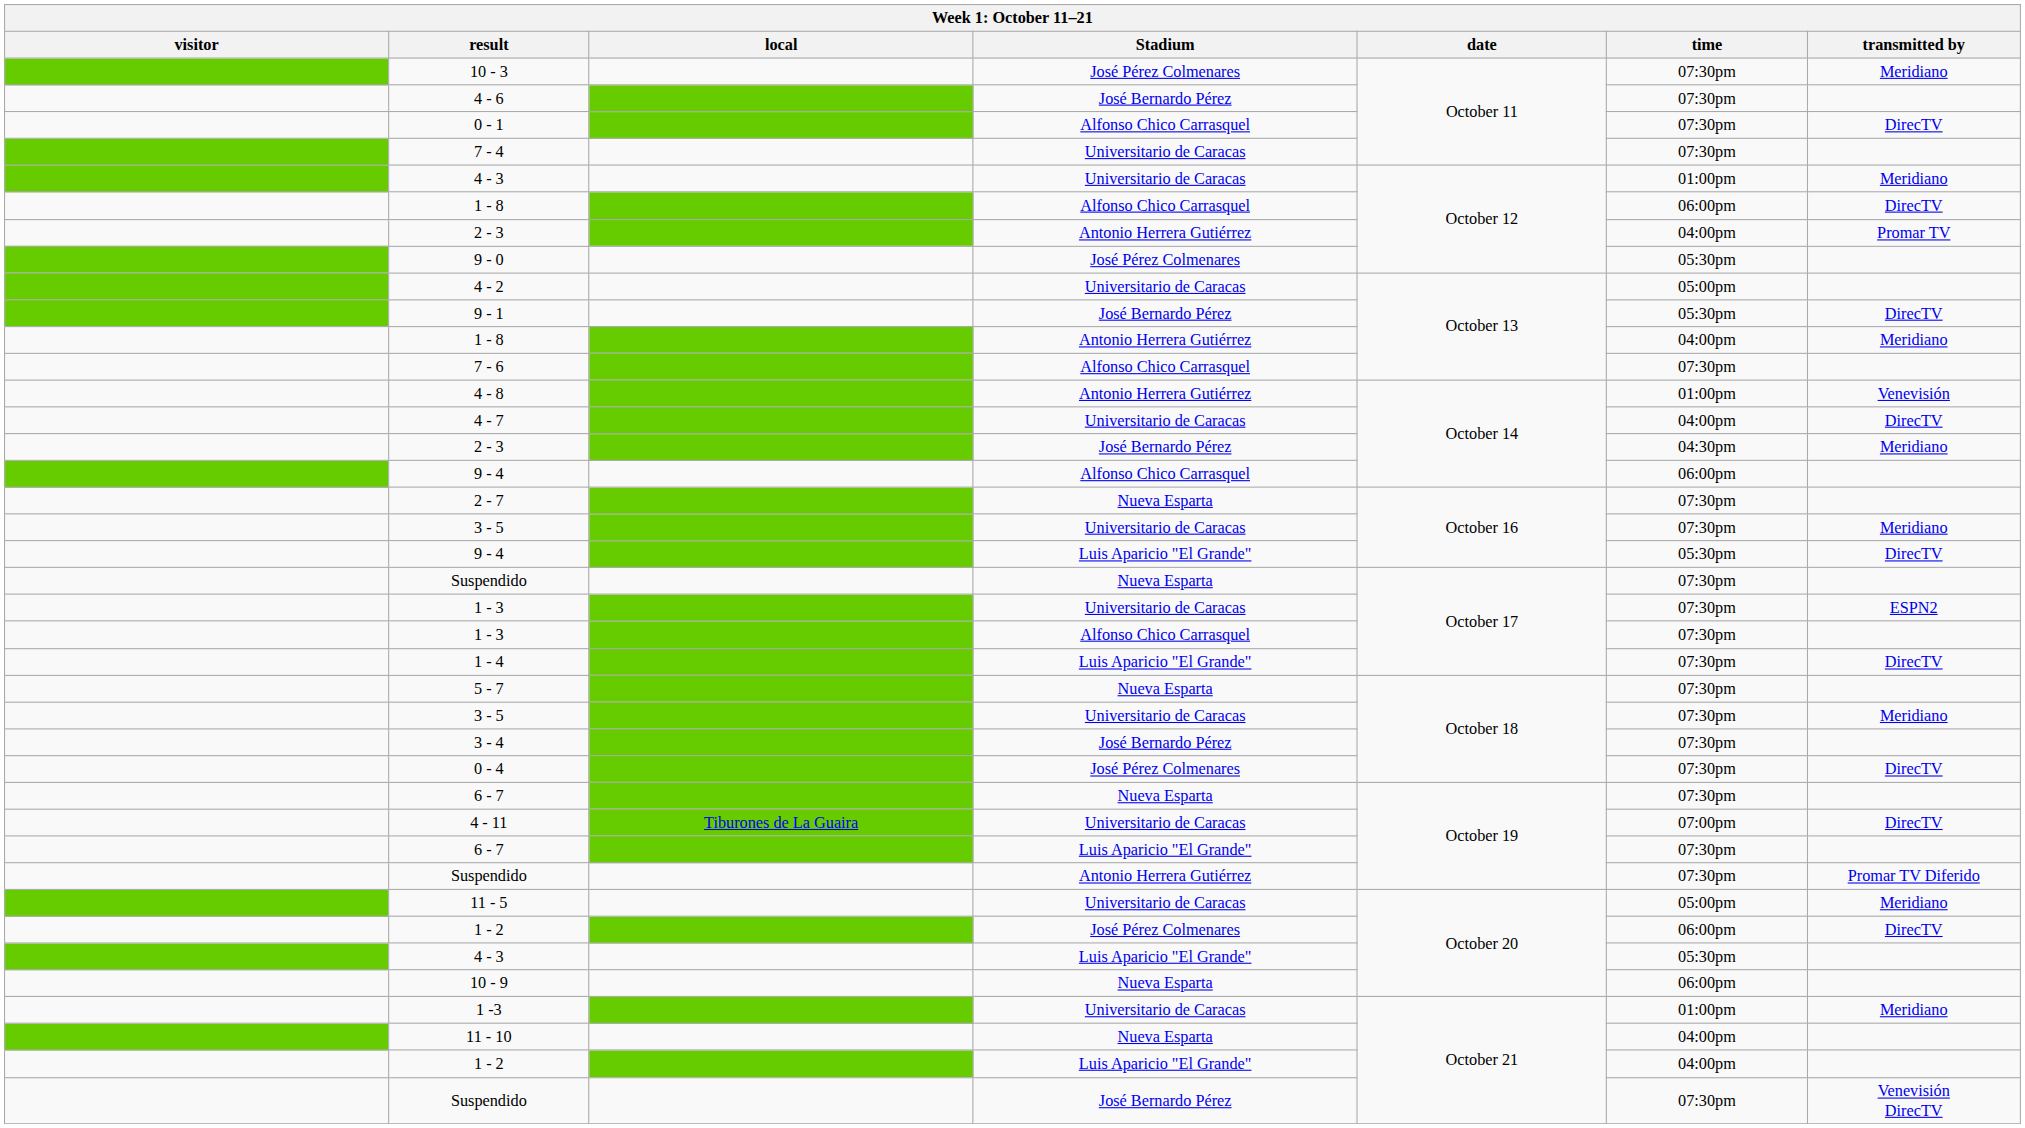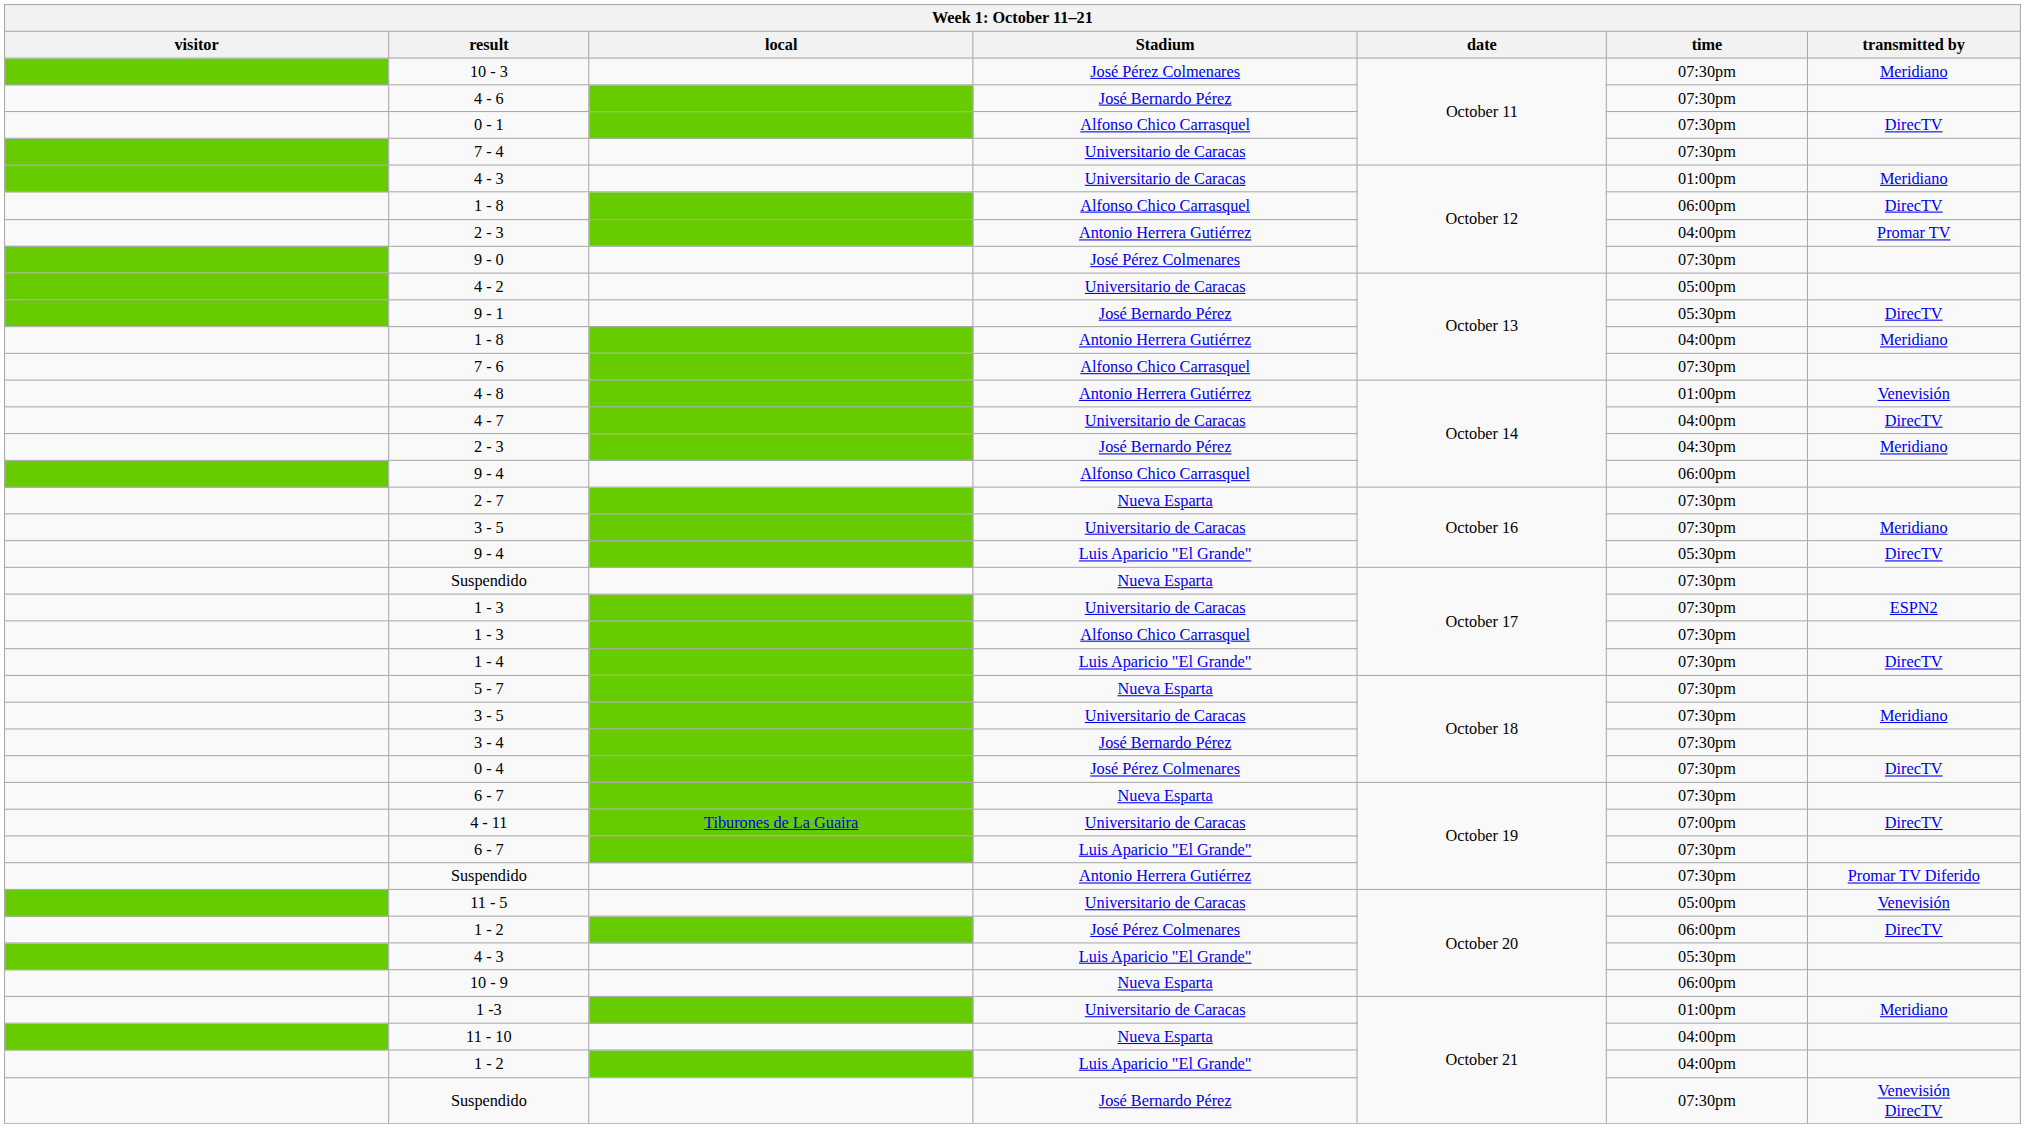(1707, 259) 05:30pm -> (1707, 259) 07:30pm
(1914, 903) Meridiano -> (1914, 903) Venevisión
